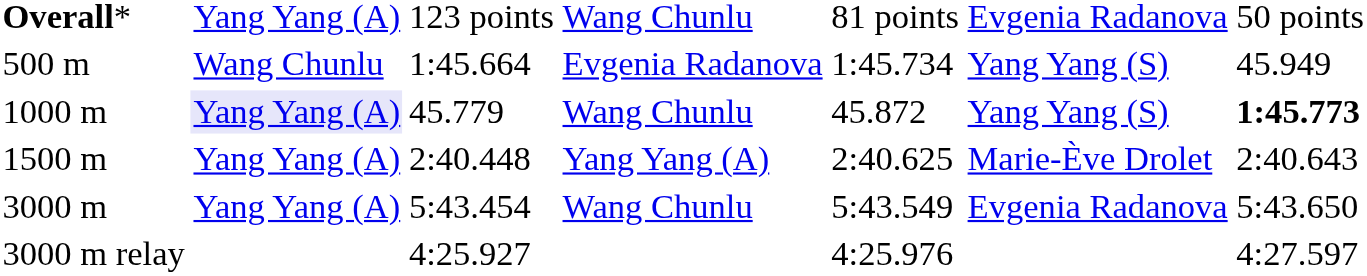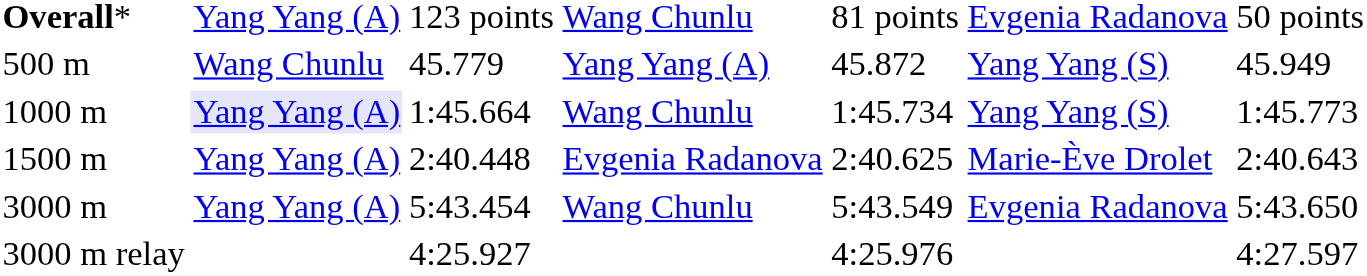(470, 63) 1:45.664 -> (456, 63) 45.779
(693, 63) Evgenia Radanova -> (666, 63) Yang Yang (A)
(892, 63) 1:45.734 -> (879, 63) 45.872
(456, 111) 45.779 -> (470, 111) 1:45.664
(879, 111) 45.872 -> (892, 111) 1:45.734
(1298, 111) bold -> (1297, 111) normal
(666, 158) Yang Yang (A) -> (693, 158) Evgenia Radanova
